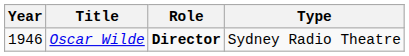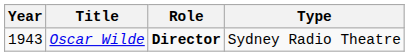(25, 40) 1946 -> (25, 40) 1943
